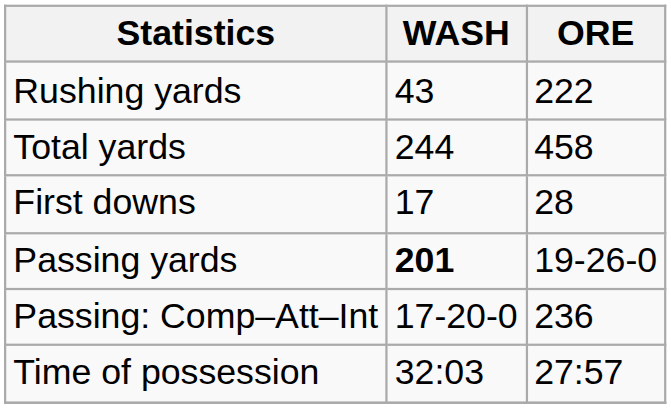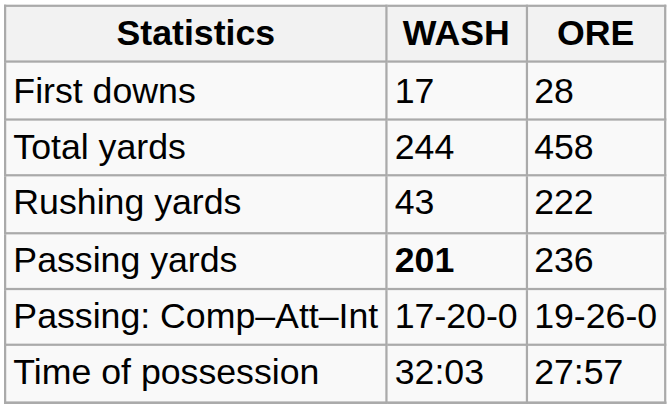rows swapped: (105, 203) <-> (127, 90)
(596, 259) 19-26-0 -> (564, 259) 236
(564, 316) 236 -> (596, 316) 19-26-0
